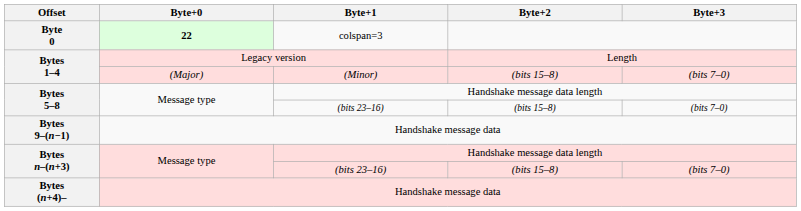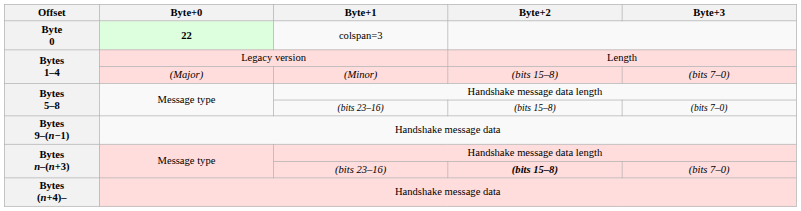(535, 169) normal -> (535, 169) bold
